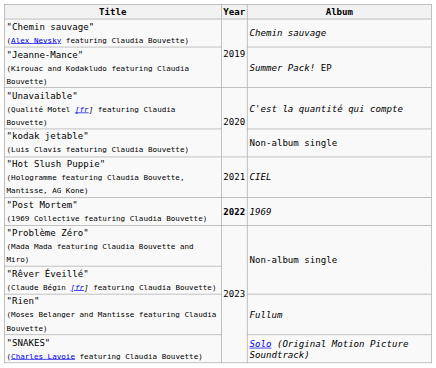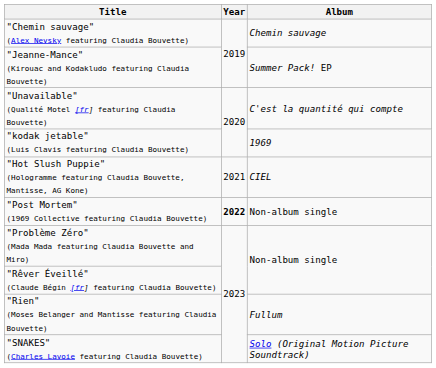(293, 143) Non-album single -> (260, 143) 1969
(260, 211) 1969 -> (293, 211) Non-album single
